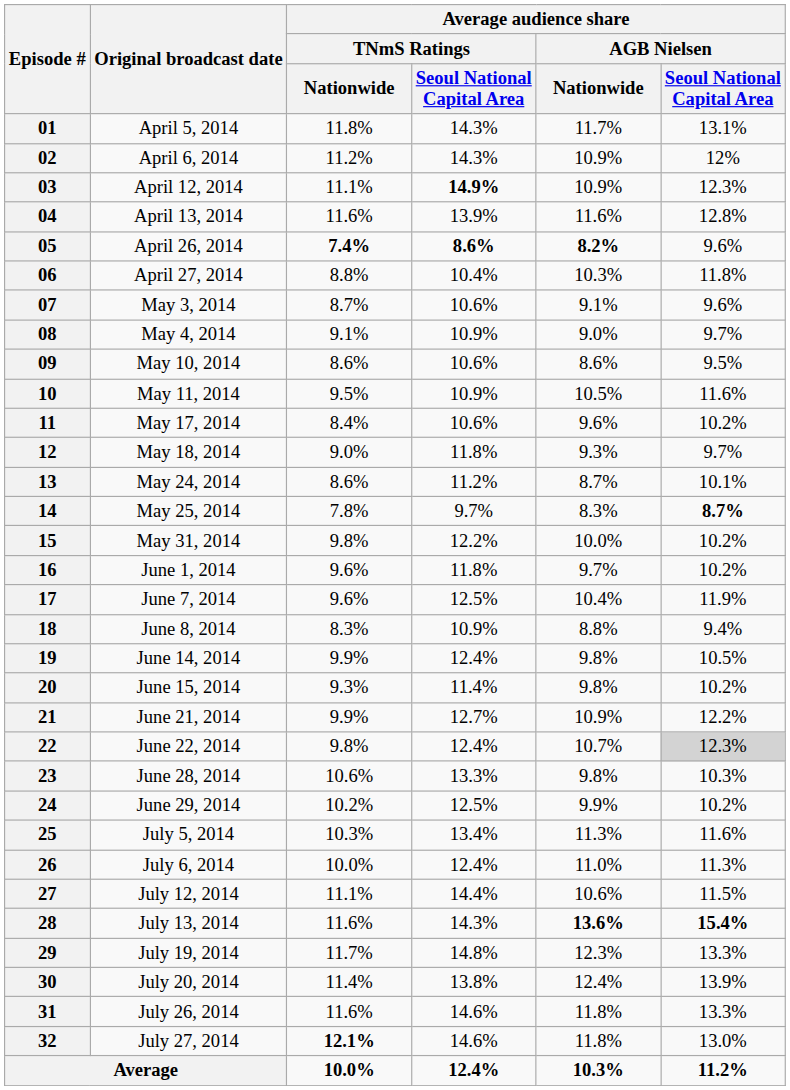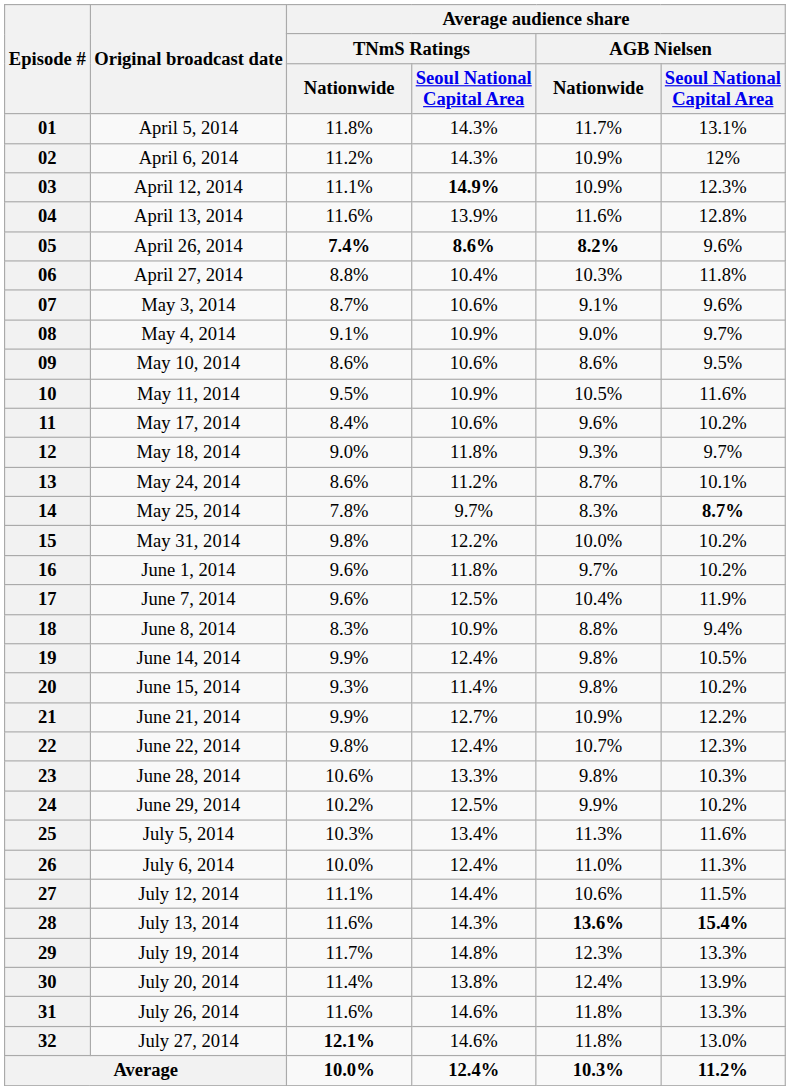(723, 746) lightgrey background -> (723, 746) no background
